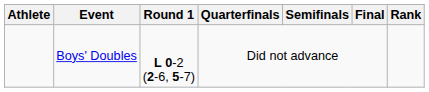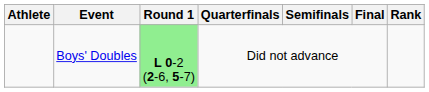(169, 70) no background -> (169, 70) lightgreen background
